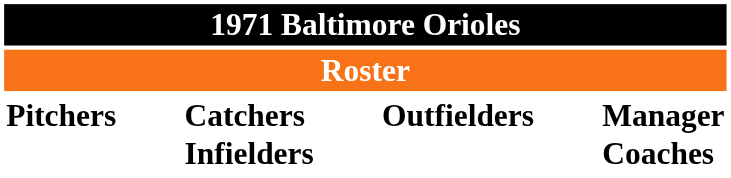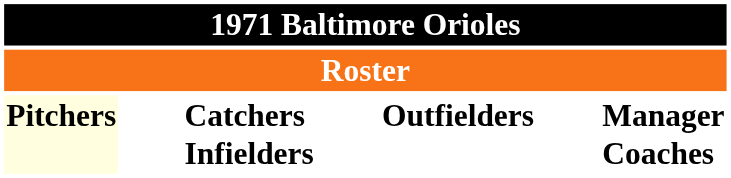(61, 115) no background -> (61, 115) lightyellow background
